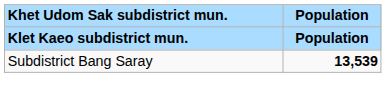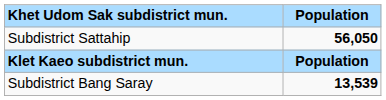+ row: (69, 38)
